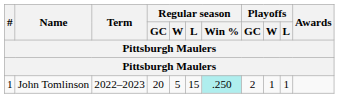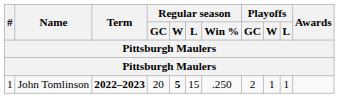(120, 84) normal -> (120, 84) bold
(177, 84) normal -> (177, 84) bold
(222, 84) paleturquoise background -> (222, 84) no background
